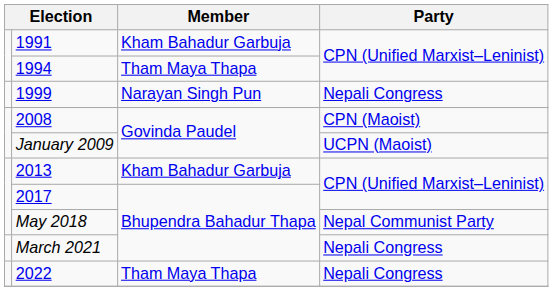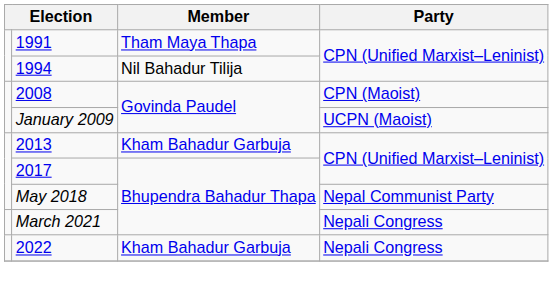(206, 42) Kham Bahadur Garbuja -> (189, 42) Tham Maya Thapa
(189, 68) Tham Maya Thapa -> (182, 68) Nil Bahadur Tilija
- row: (34, 94)
(189, 273) Tham Maya Thapa -> (206, 247) Kham Bahadur Garbuja
